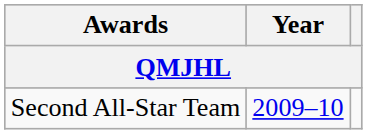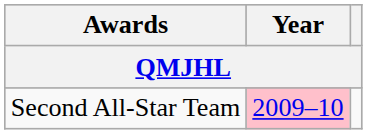(298, 107) no background -> (298, 107) pink background
